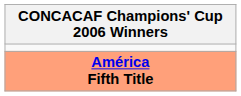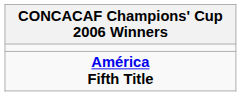(120, 71) lightsalmon background -> (120, 71) no background
